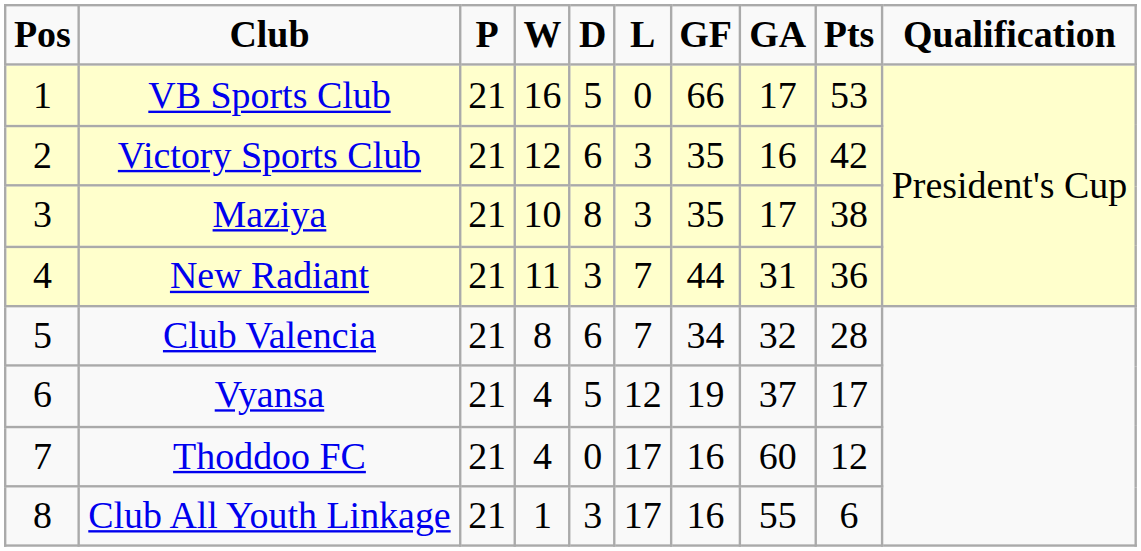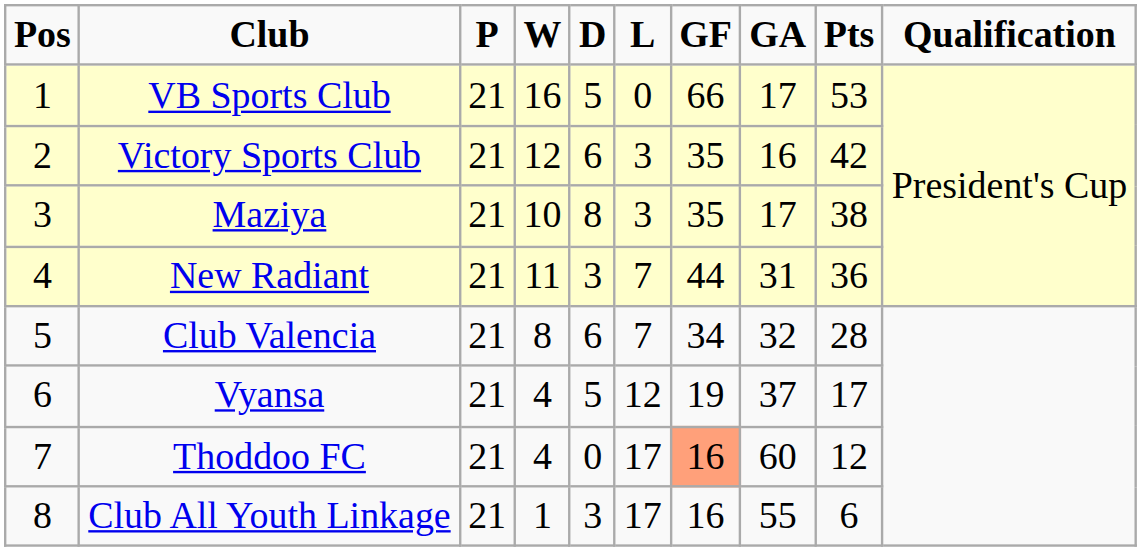(706, 455) no background -> (706, 455) lightsalmon background
